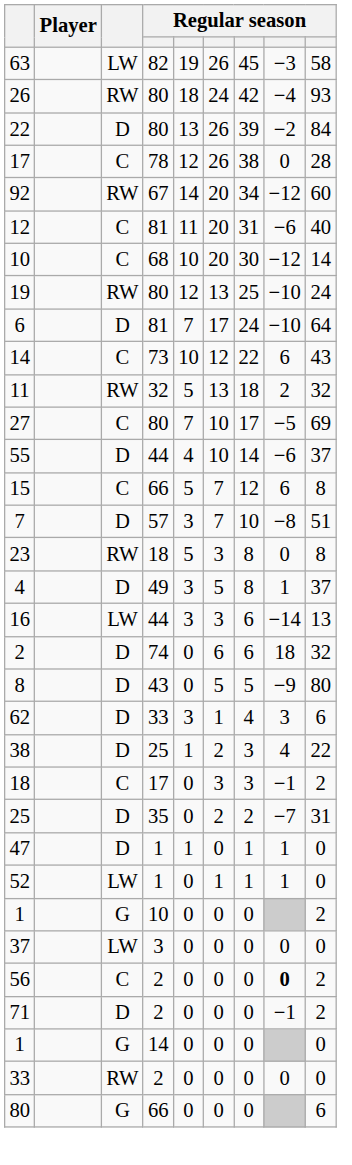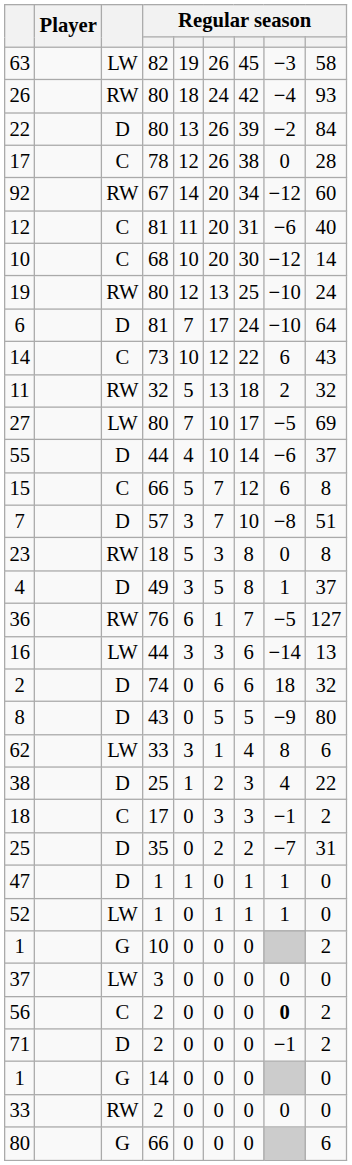(122, 423) C -> (122, 423) LW
+ row: (20, 619)
(122, 717) D -> (122, 750) LW
(285, 717) 3 -> (285, 750) 8
